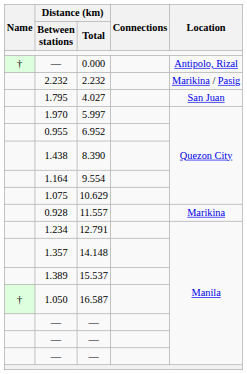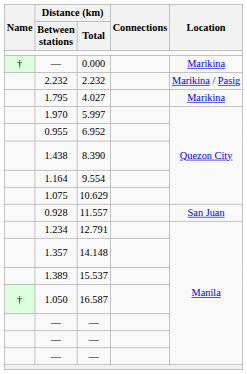(206, 64) Antipolo, Rizal -> (206, 64) Marikina
(206, 98) San Juan -> (206, 98) Marikina
(206, 212) Marikina -> (206, 212) San Juan
